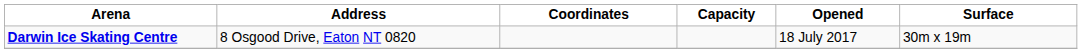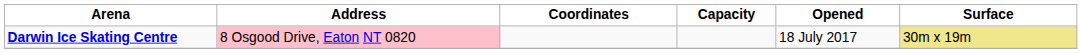(318, 37) no background -> (318, 37) pink background
(937, 37) no background -> (937, 37) khaki background
